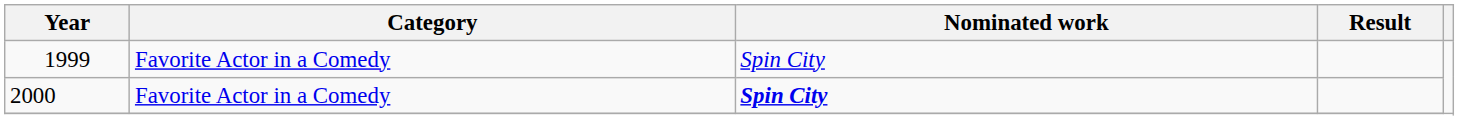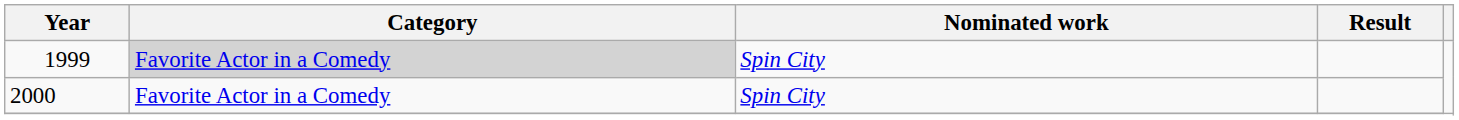(263, 58) no background -> (263, 58) lightgrey background
(784, 95) bold -> (783, 95) normal
